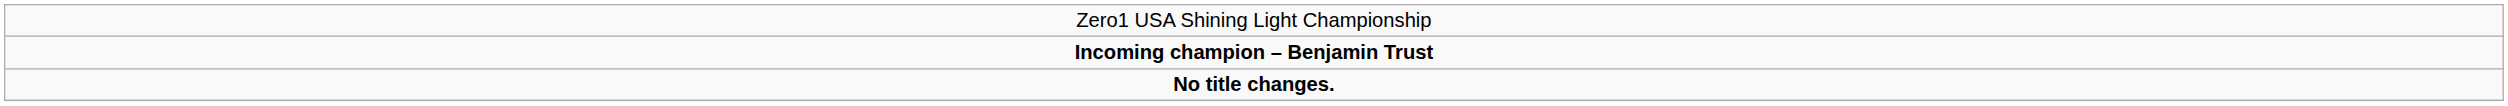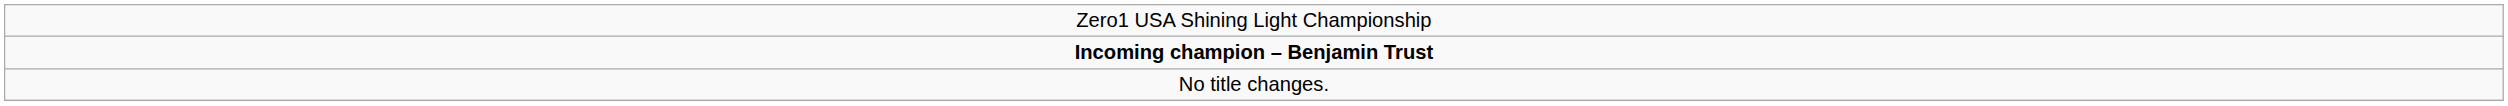(1254, 84) bold -> (1254, 84) normal
